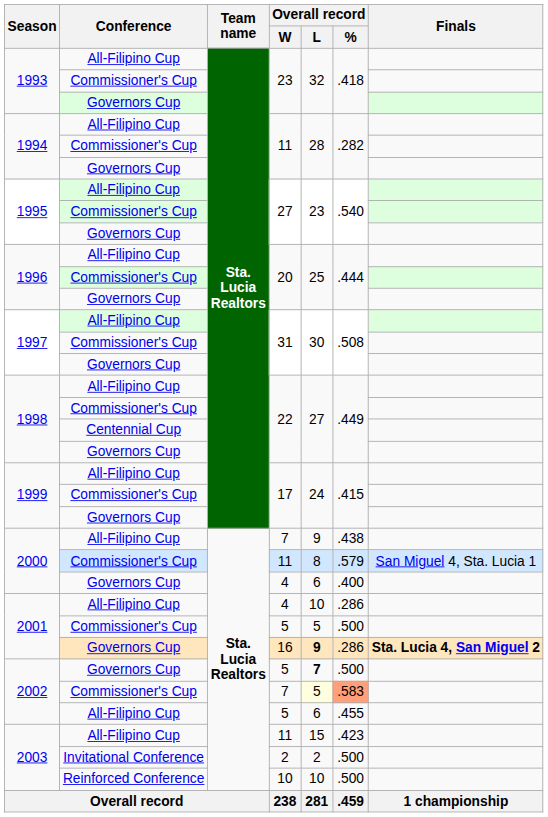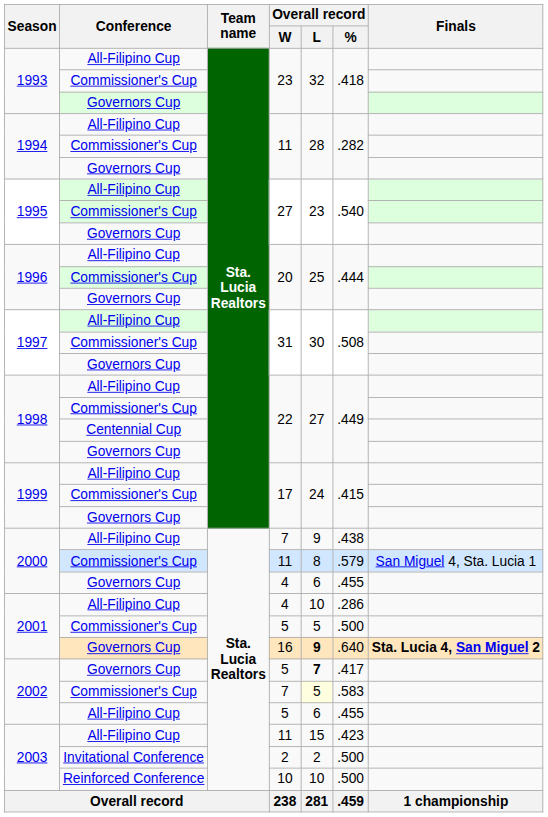(351, 582) .400 -> (351, 582) .455
(351, 648) .286 -> (351, 648) .640
(351, 670) .500 -> (351, 670) .417
(351, 691) lightsalmon background -> (351, 691) no background
